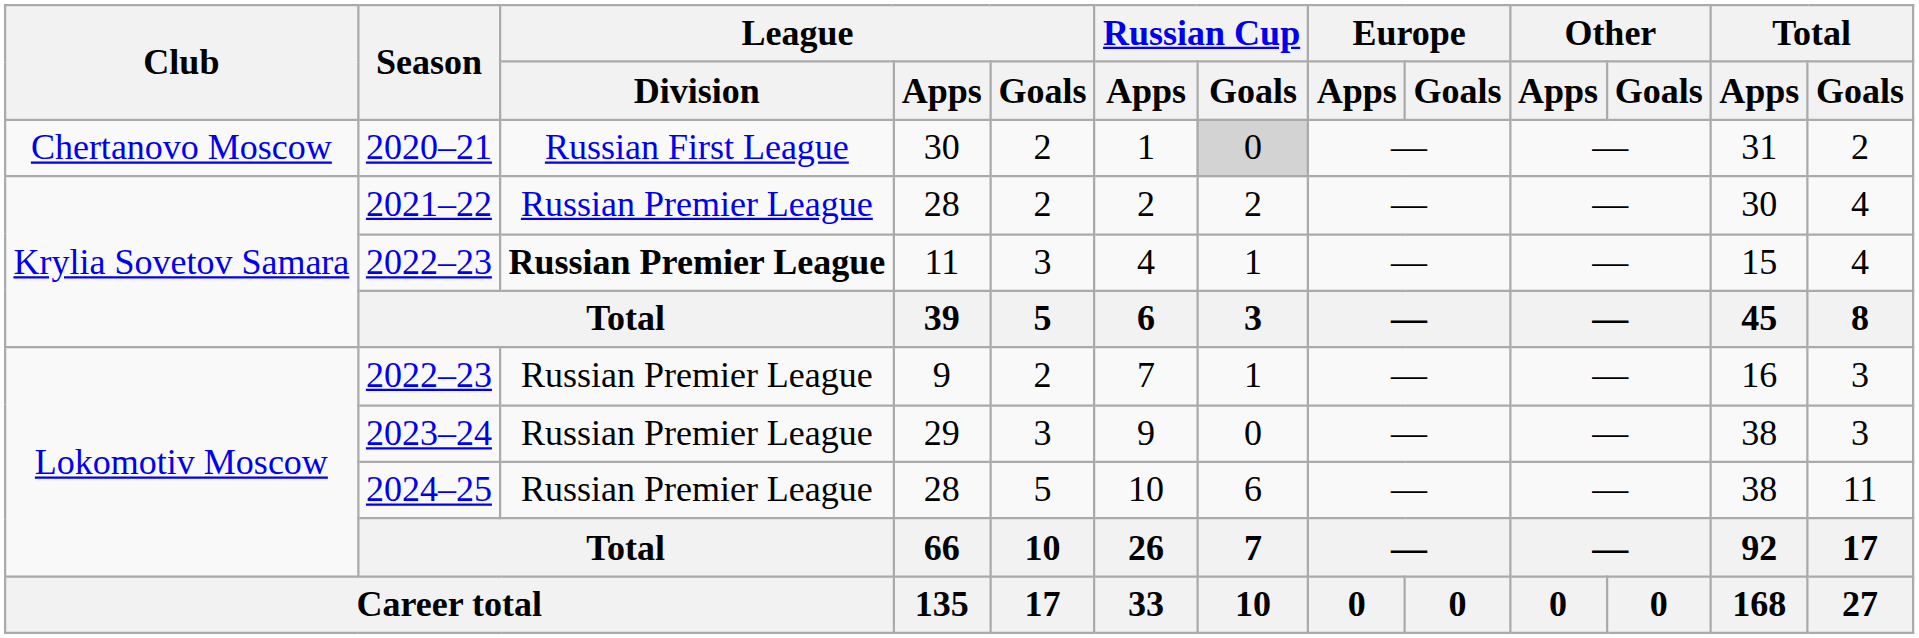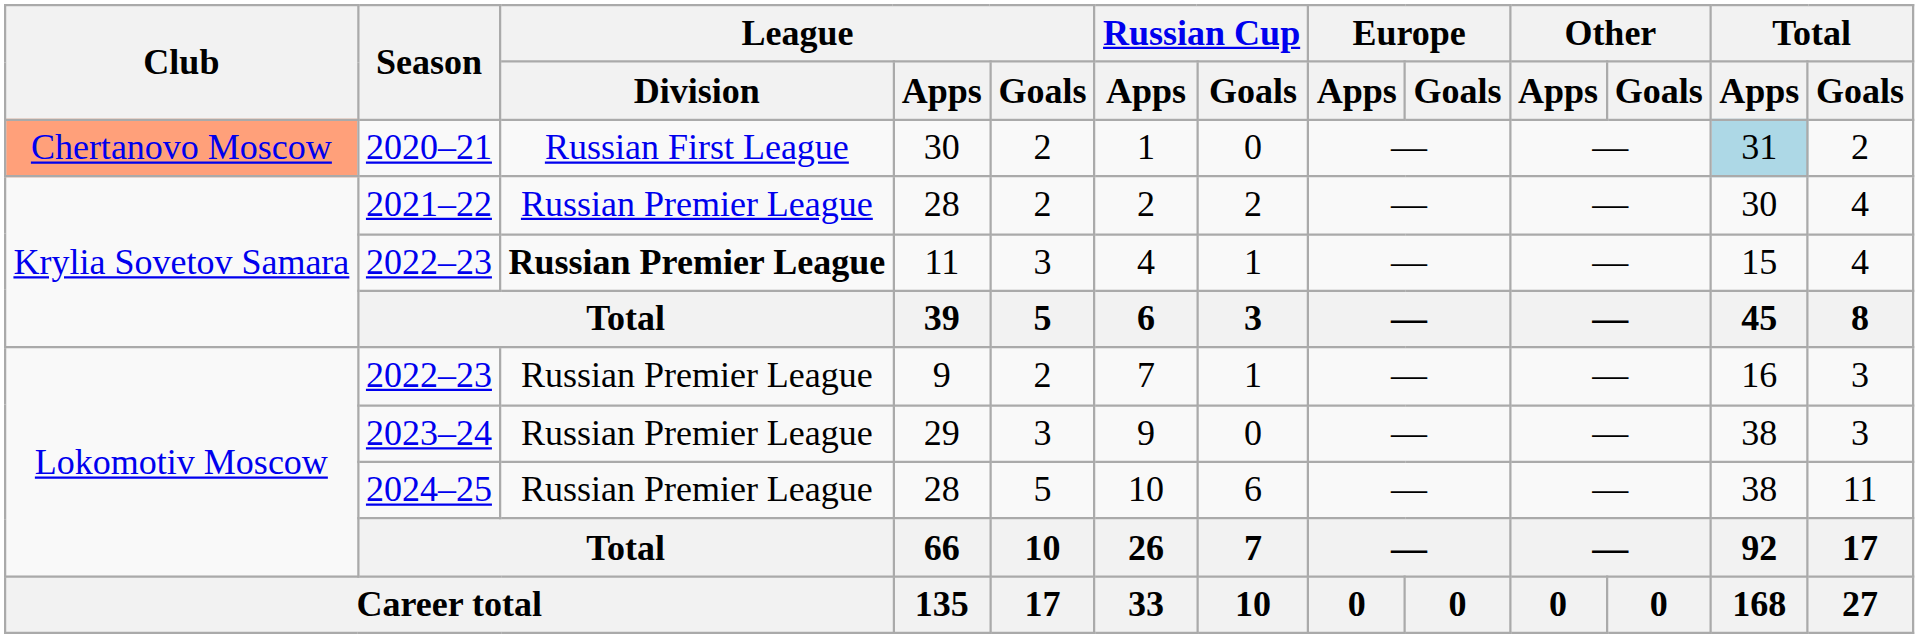(181, 147) no background -> (181, 147) lightsalmon background
(1253, 147) lightgrey background -> (1253, 147) no background
(1759, 147) no background -> (1759, 147) lightblue background
